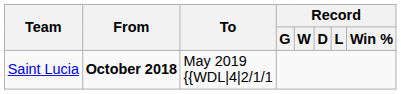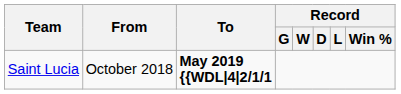(131, 69) bold -> (129, 69) normal
(228, 69) normal -> (226, 69) bold
